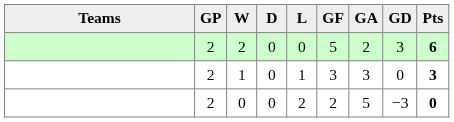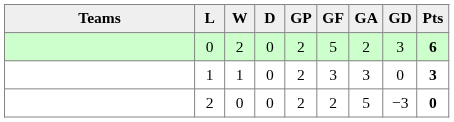columns swapped: (211, 18) <-> (302, 18)
